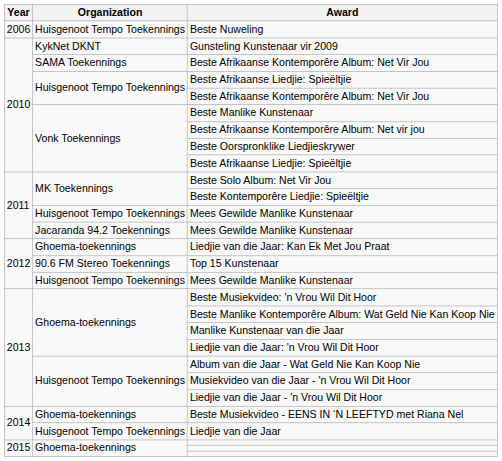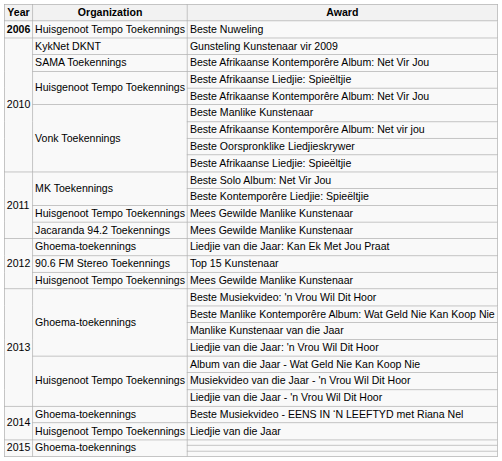(19, 29) normal -> (19, 29) bold
